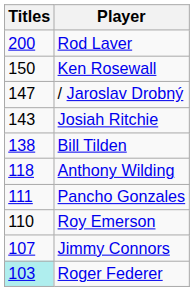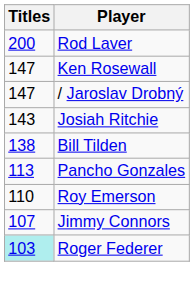(22, 68) 150 -> (22, 68) 147
- row: (116, 171)
(21, 196) 111 -> (21, 171) 113
